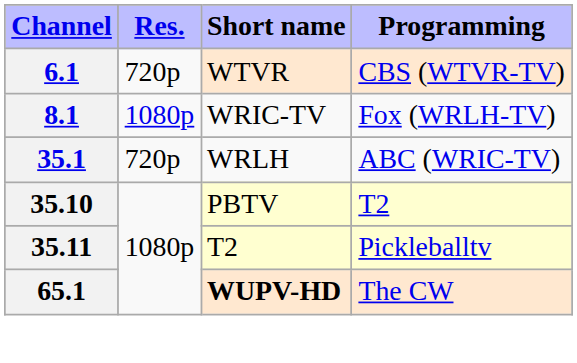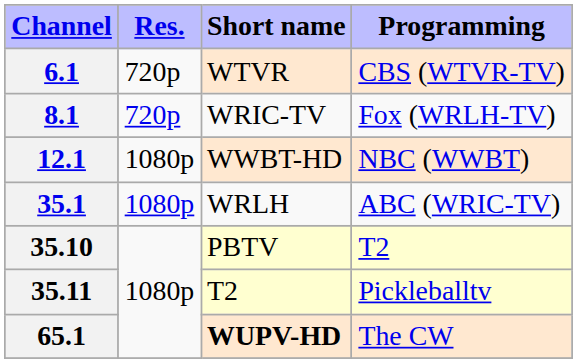(159, 114) 1080p -> (153, 114) 720p
+ row: (62, 159)
(153, 159) 720p -> (159, 203) 1080p
